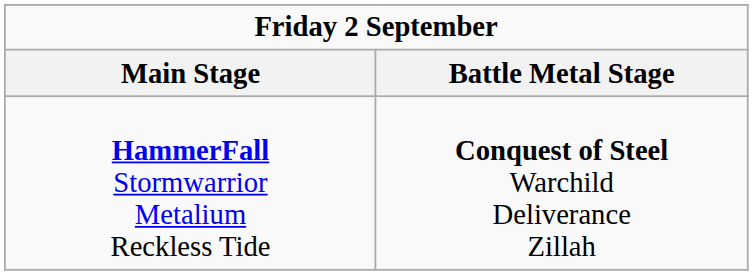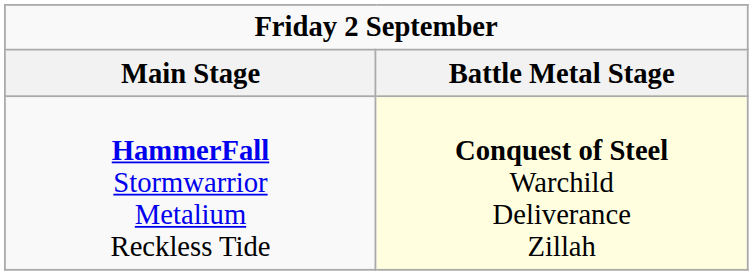(562, 198) no background -> (562, 198) lightyellow background
